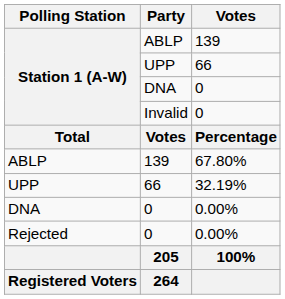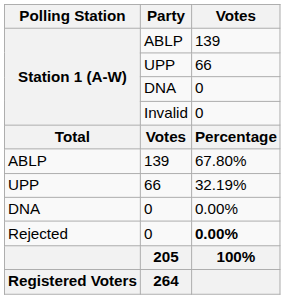(216, 233) normal -> (216, 233) bold
